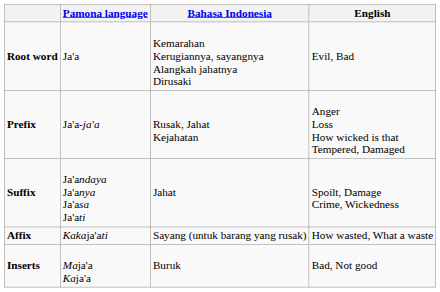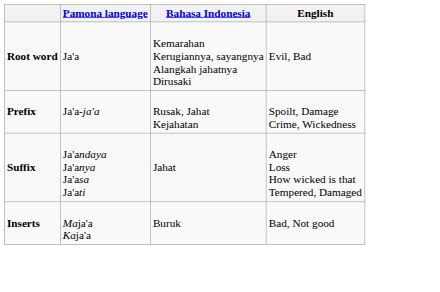(358, 130) Anger Loss How wicked is that Tempered, Damaged -> (312, 118) Spoilt, Damage Crime, Wickedness
(355, 198) Spoilt, Damage Crime, Wickedness -> (315, 173) Anger Loss How wicked is that Tempered, Damaged
- row: (19, 235)
